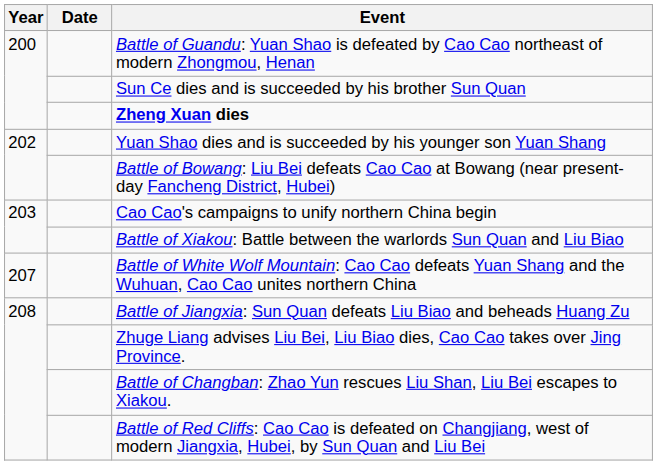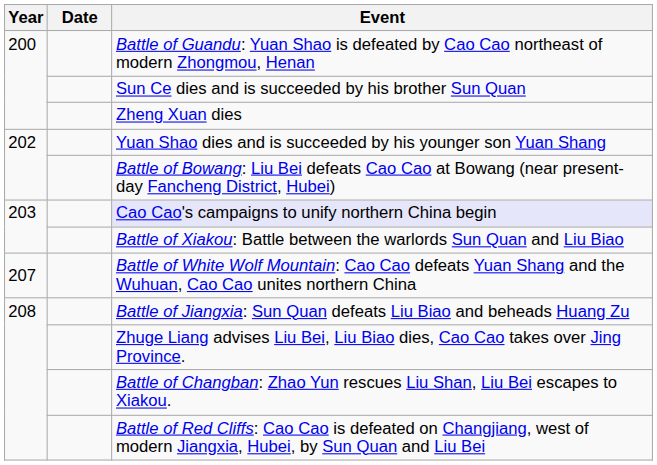(183, 115) bold -> (179, 115) normal
(306, 213) no background -> (306, 213) lavender background
